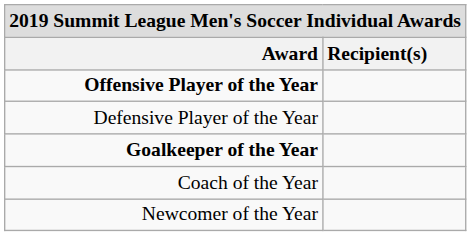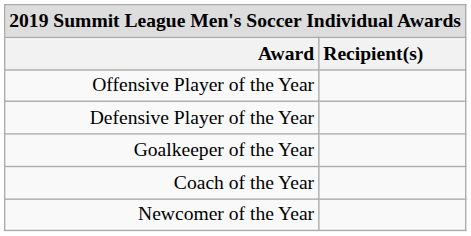(201, 85) bold -> (203, 85) normal
(222, 150) bold -> (224, 150) normal
